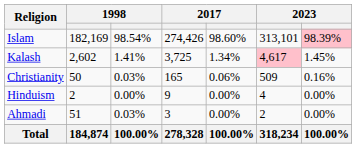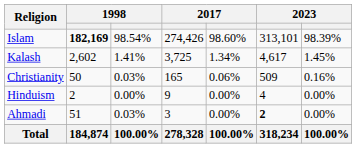(89, 38) normal -> (89, 38) bold
(322, 38) pink background -> (322, 38) no background
(273, 57) pink background -> (273, 57) no background
(262, 114) normal -> (262, 114) bold
